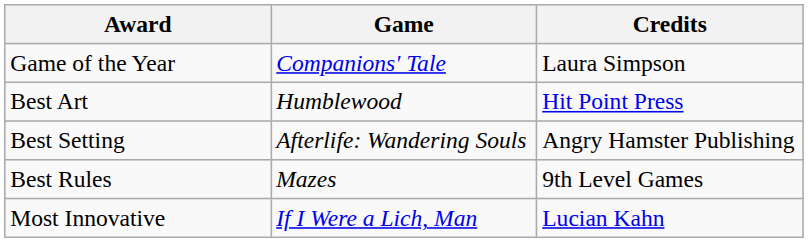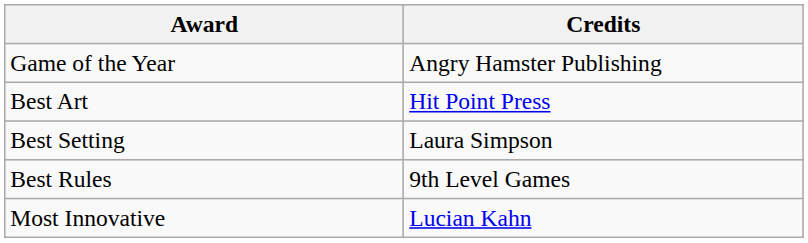- column: (404, 24)
(614, 62) Laura Simpson -> (535, 62) Angry Hamster Publishing
(668, 140) Angry Hamster Publishing -> (481, 140) Laura Simpson
